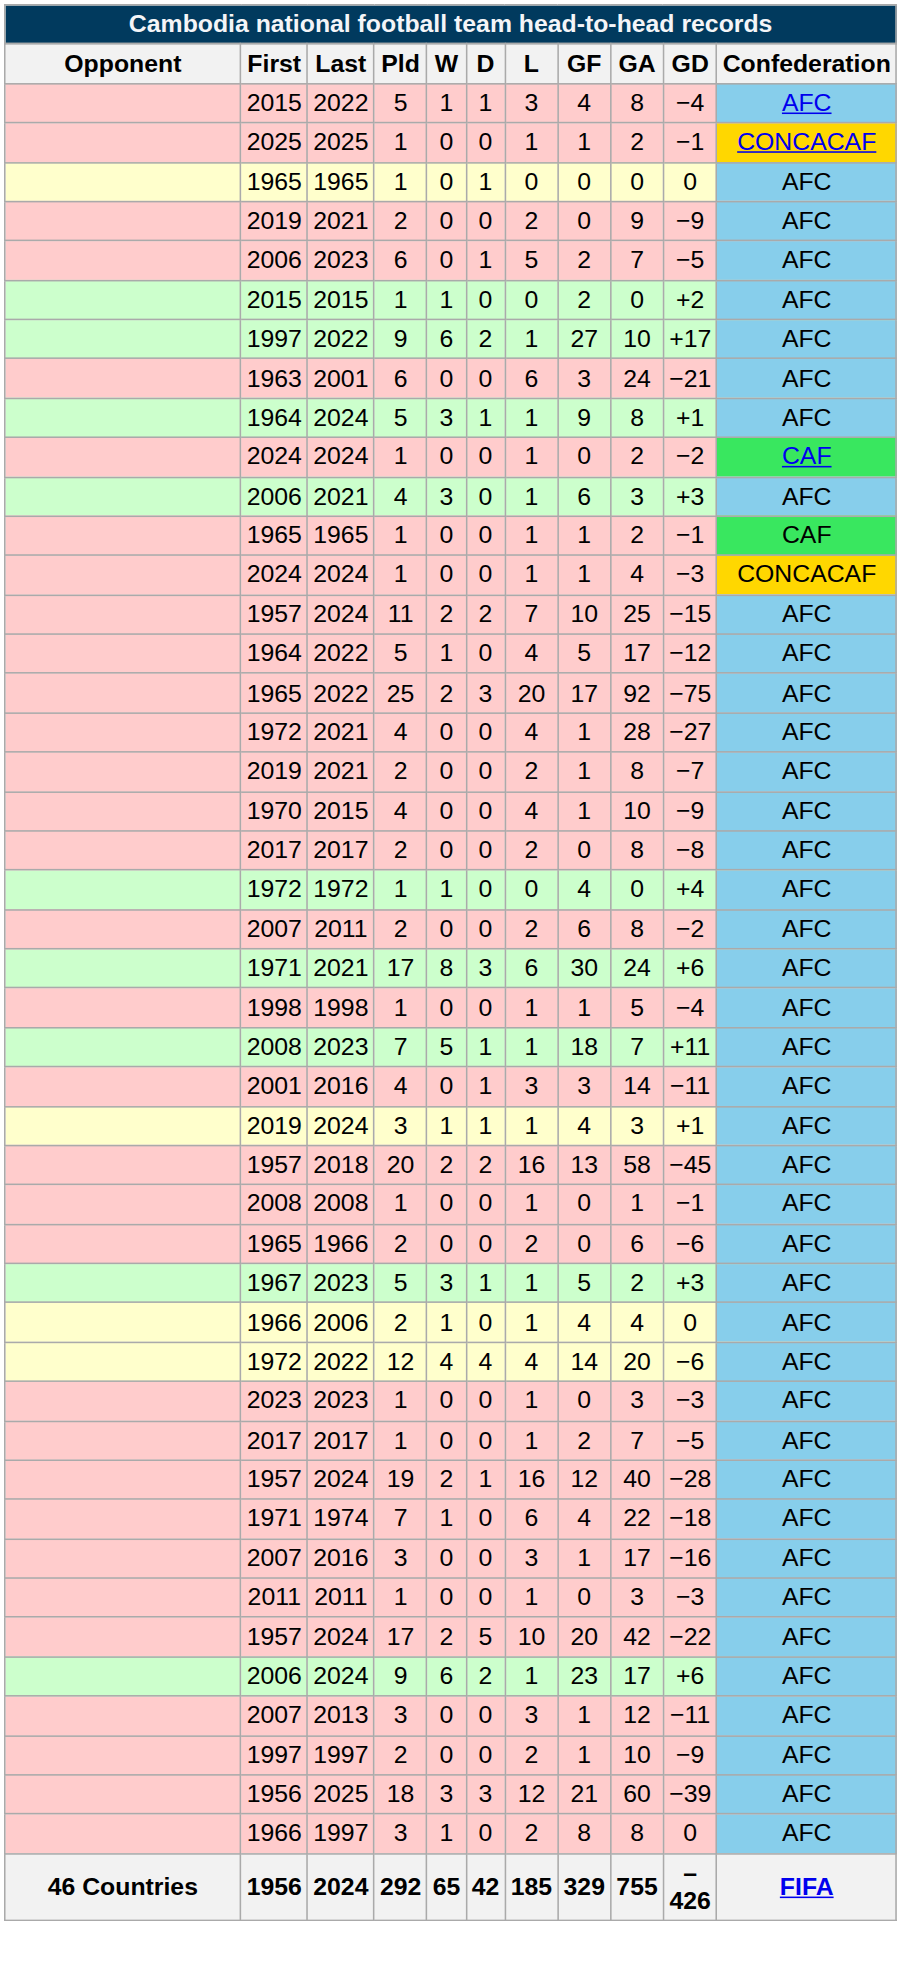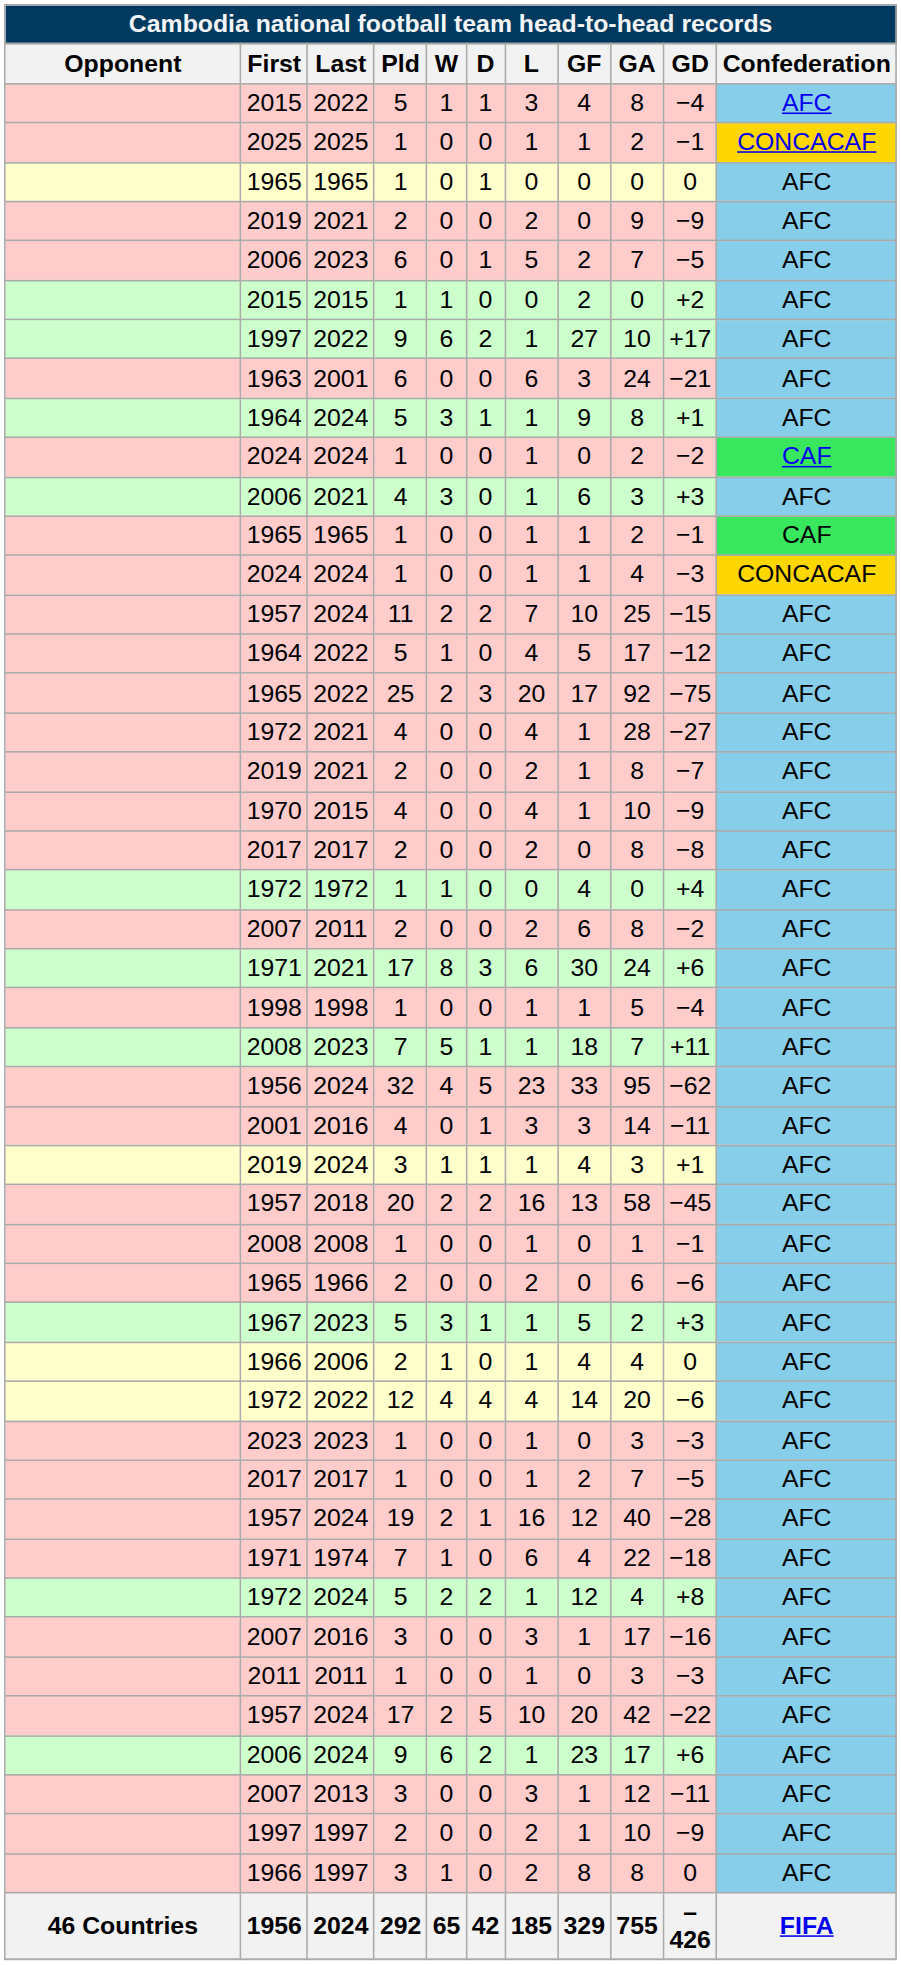+ row: (274, 1086)
+ row: (274, 1597)
- row: (274, 1794)
